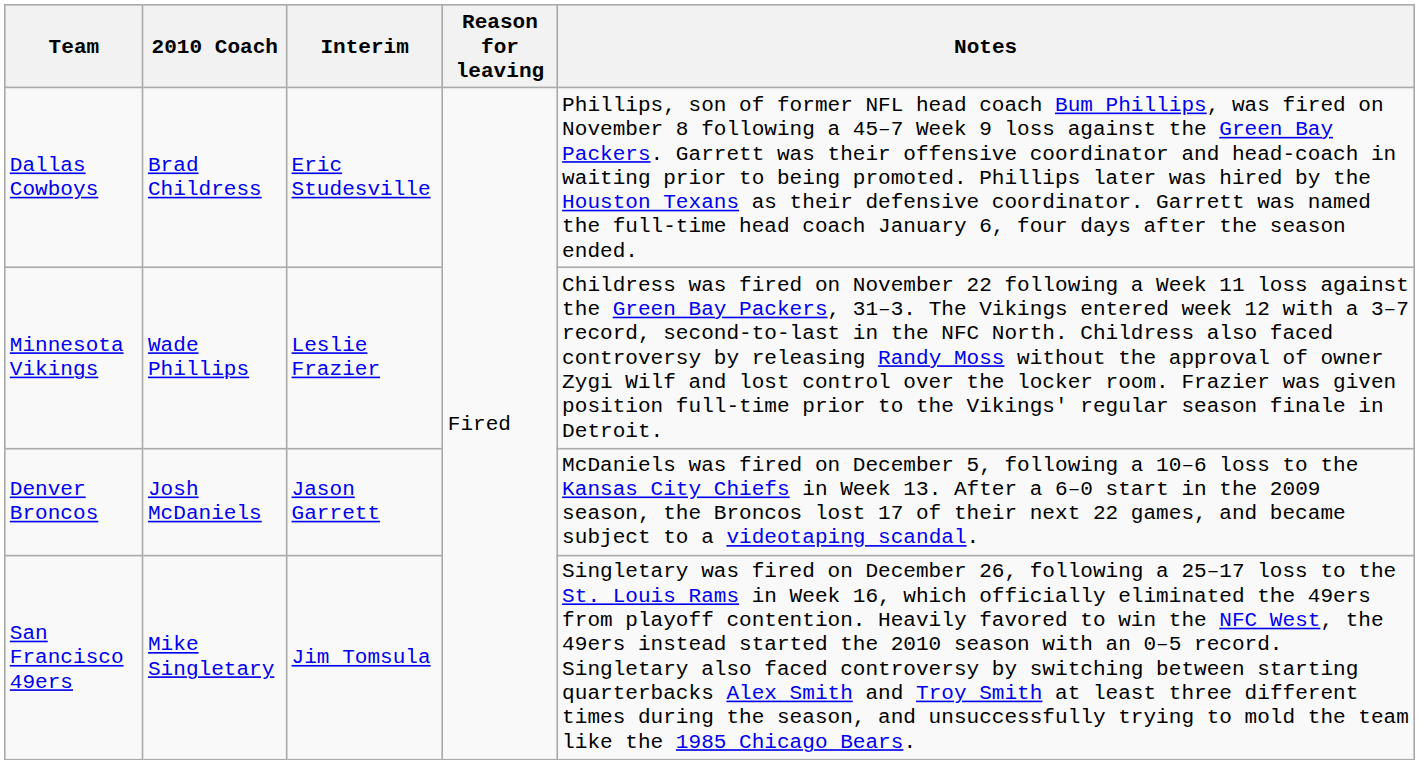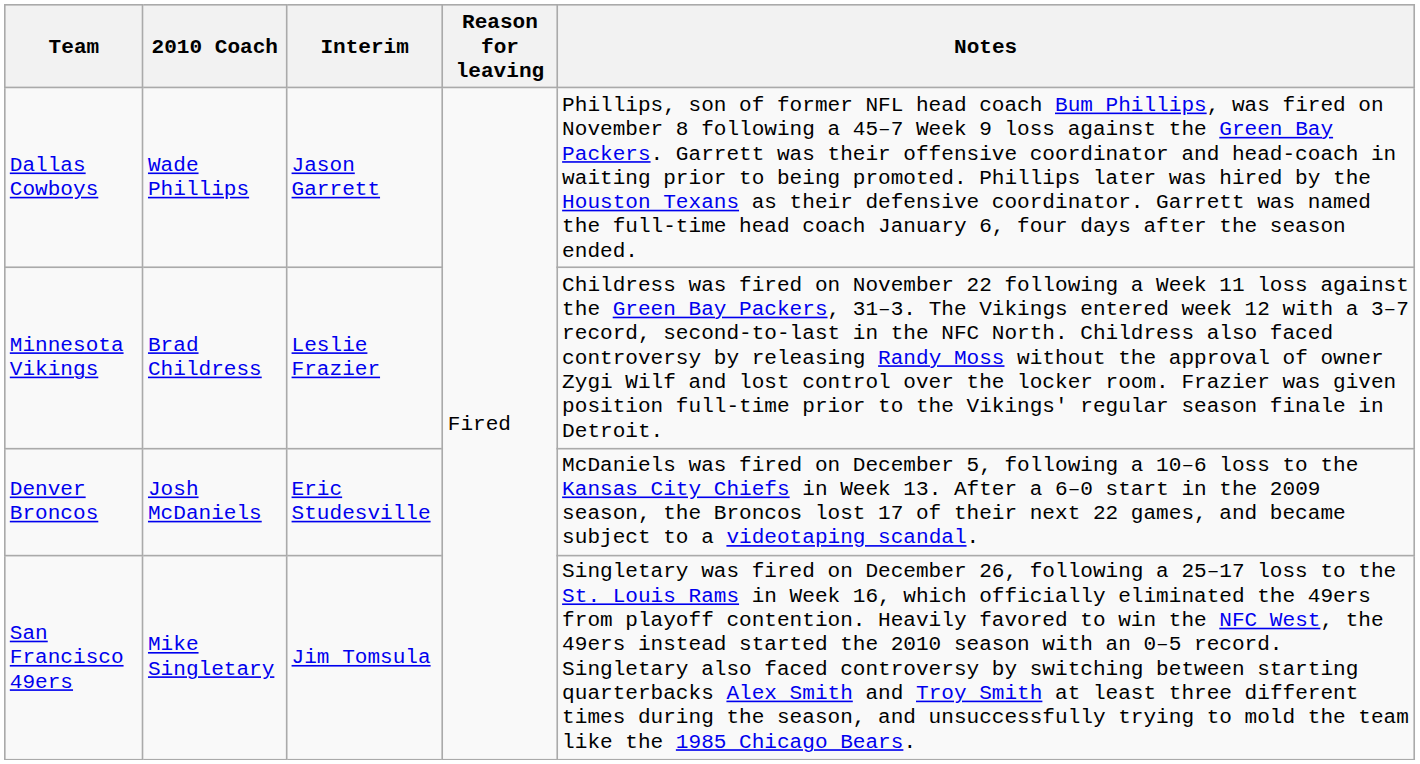(205, 178) Brad Childress -> (199, 178) Wade Phillips
(361, 178) Eric Studesville -> (336, 178) Jason Garrett
(199, 358) Wade Phillips -> (205, 358) Brad Childress
(336, 502) Jason Garrett -> (361, 502) Eric Studesville
